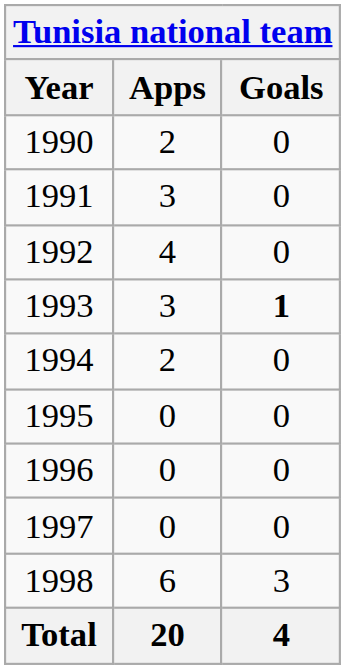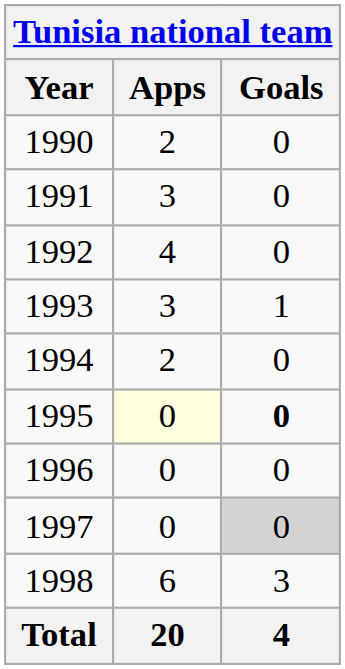(281, 305) bold -> (281, 305) normal
(167, 415) no background -> (167, 415) lightyellow background
(281, 415) normal -> (281, 415) bold
(281, 525) no background -> (281, 525) lightgrey background
